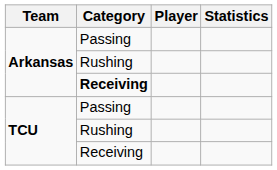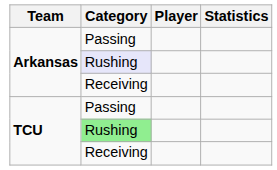(106, 61) no background -> (111, 61) lavender background
(114, 84) bold -> (116, 84) normal
(106, 130) no background -> (111, 130) lightgreen background
